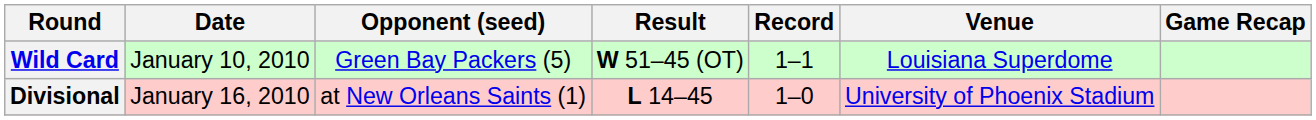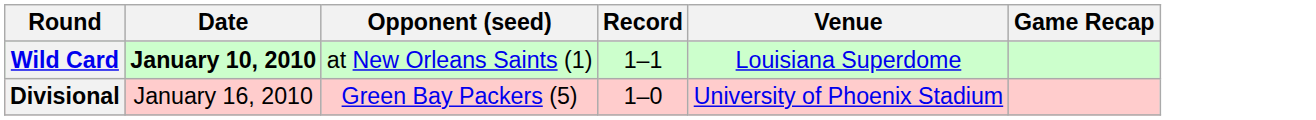- column: (670, 22)
(220, 59) normal -> (223, 59) bold
(453, 59) Green Bay Packers (5) -> (460, 59) at New Orleans Saints (1)
(453, 96) at New Orleans Saints (1) -> (460, 96) Green Bay Packers (5)
